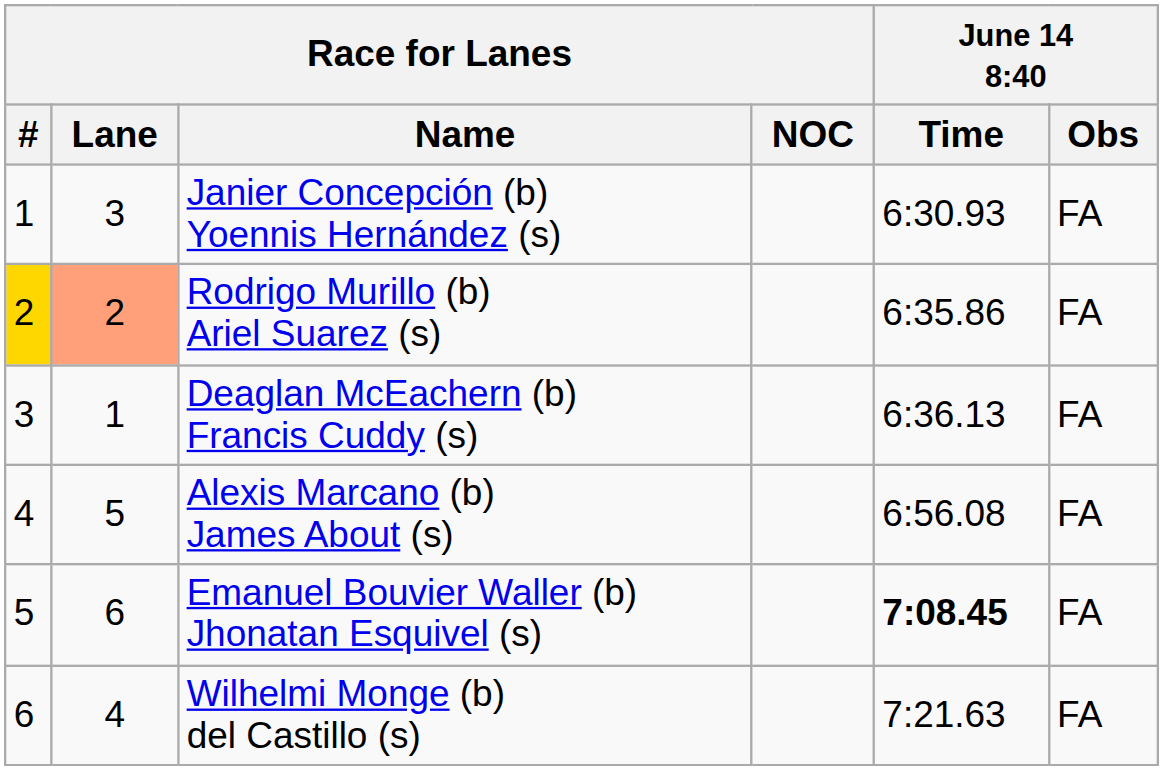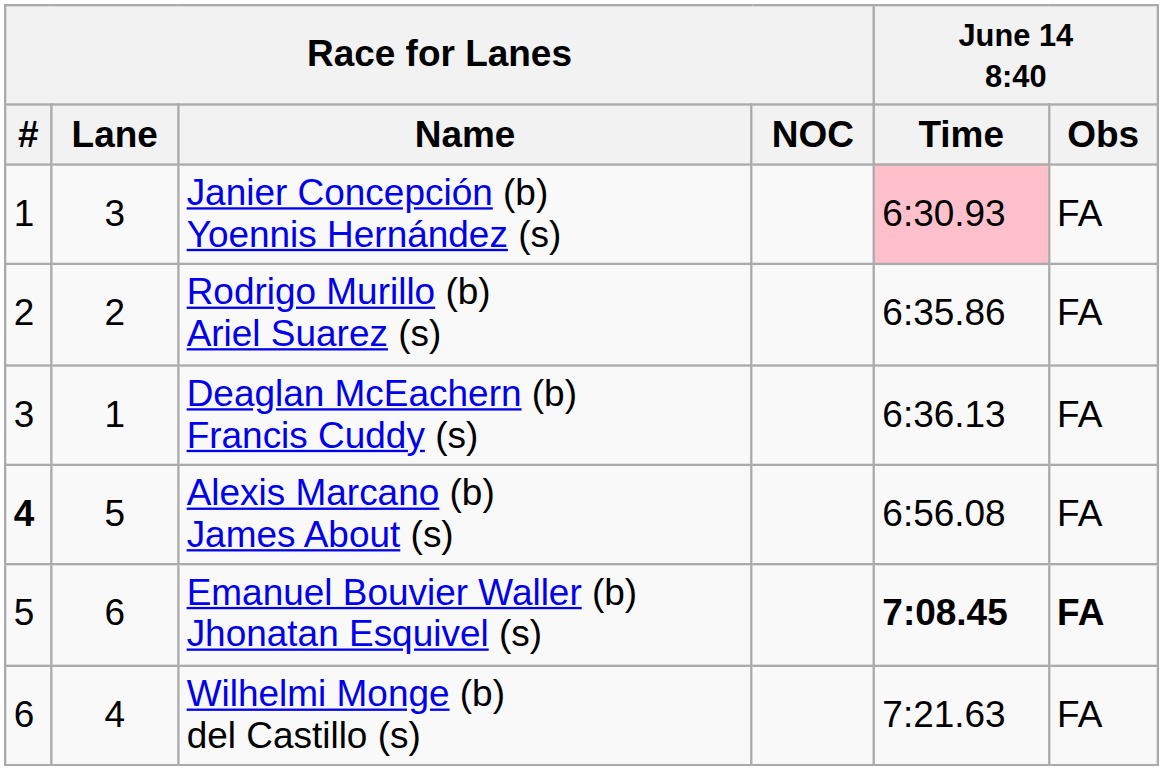(944, 213) no background -> (944, 213) pink background
(24, 313) gold background -> (24, 313) no background
(115, 313) lightsalmon background -> (115, 313) no background
(24, 513) normal -> (24, 513) bold
(1080, 614) normal -> (1081, 614) bold
